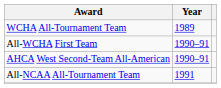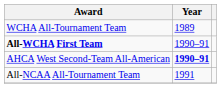(52, 43) normal -> (55, 43) bold
(192, 59) normal -> (192, 59) bold
